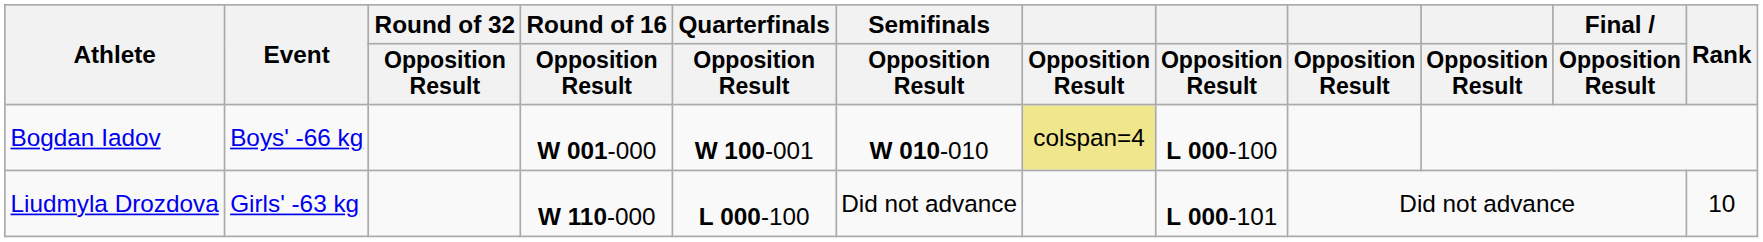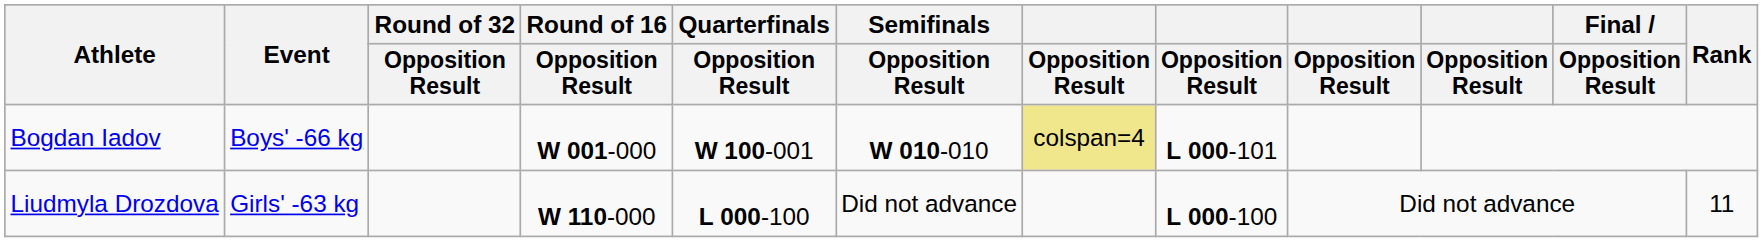(1222, 152) L 000-100 -> (1222, 152) L 000-101
(1222, 217) L 000-101 -> (1222, 217) L 000-100
(1722, 204) 10 -> (1722, 204) 11
